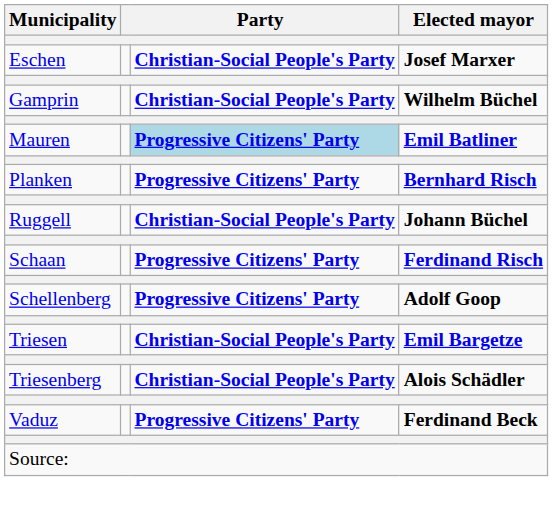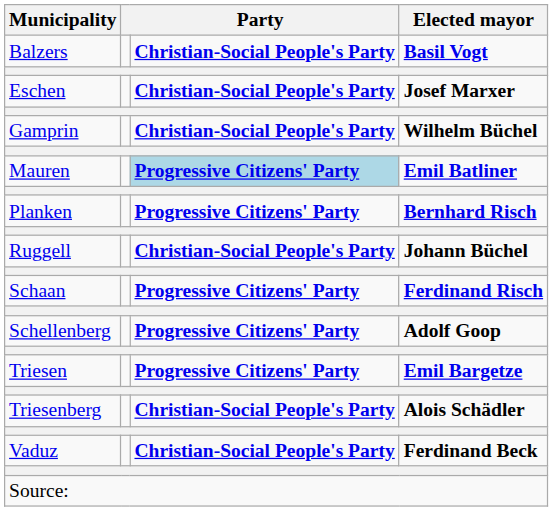+ row: (38, 50)
(265, 339) Christian-Social People's Party -> (247, 370) Progressive Citizens' Party
(247, 419) Progressive Citizens' Party -> (265, 450) Christian-Social People's Party
